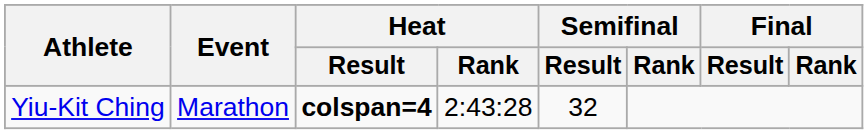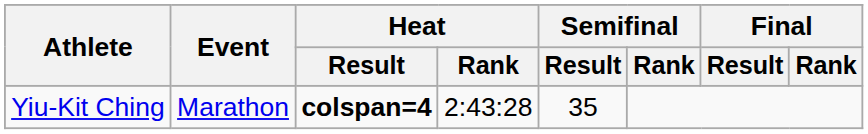(583, 108) 32 -> (583, 108) 35
